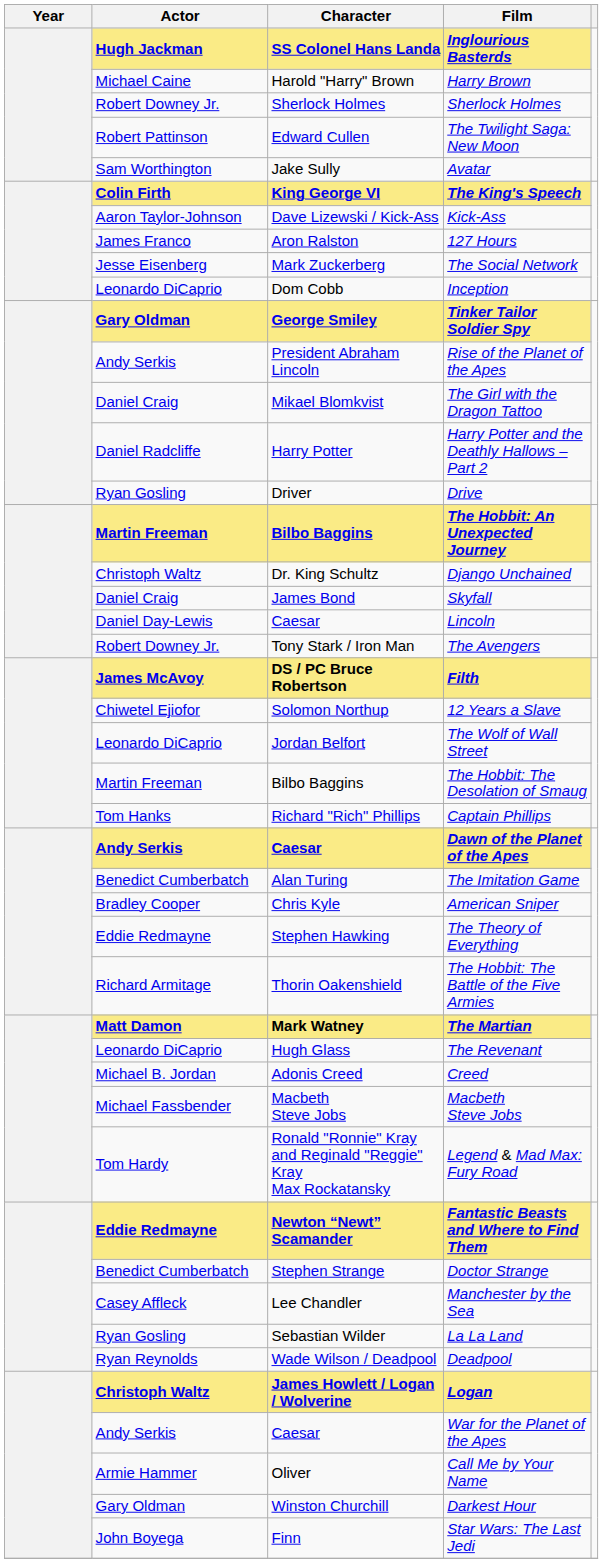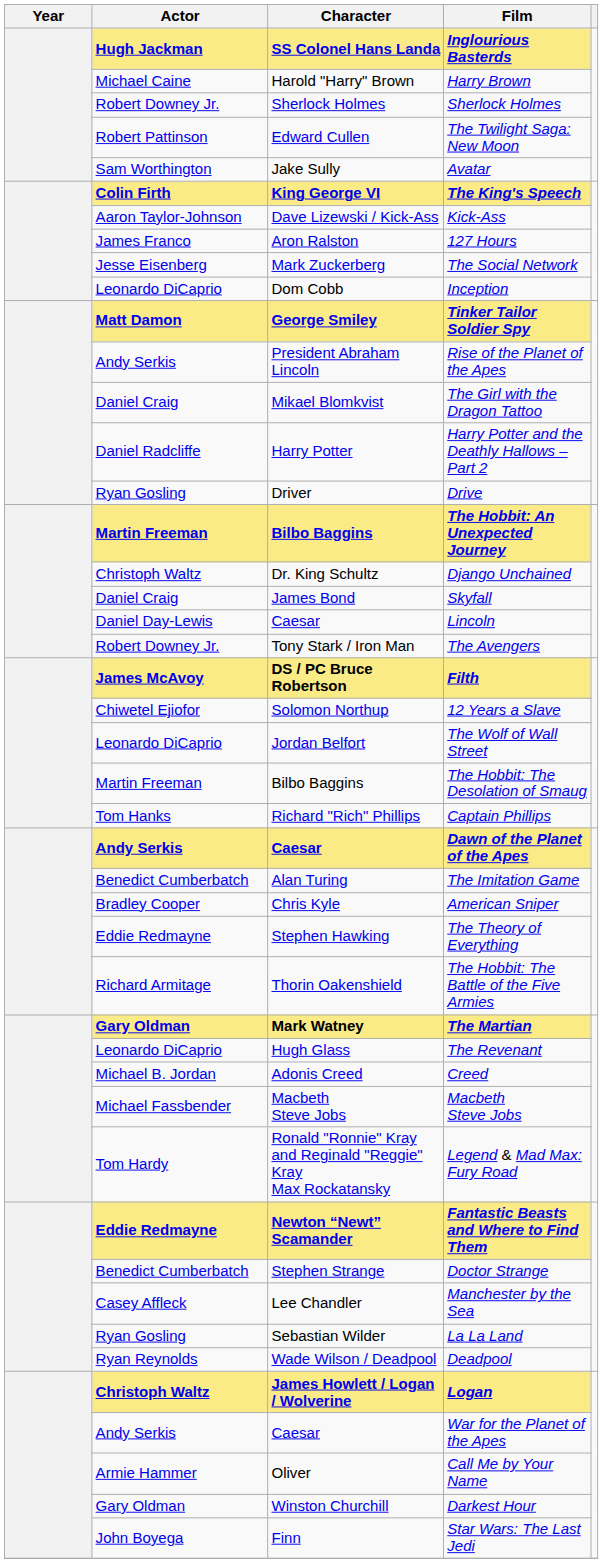(143, 321) Gary Oldman -> (139, 321) Matt Damon
(139, 1026) Matt Damon -> (143, 1026) Gary Oldman
